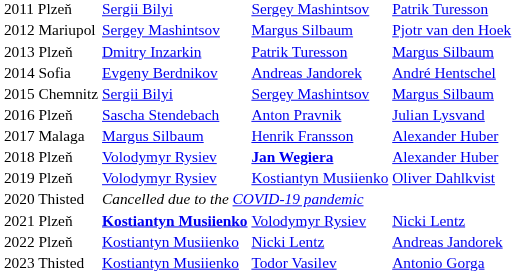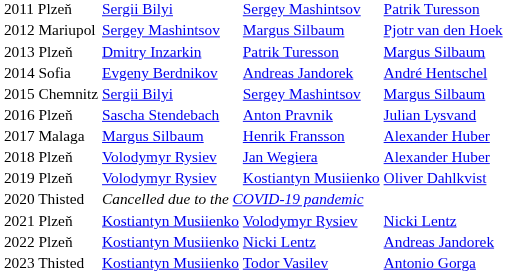(292, 157) bold -> (280, 157) normal
(175, 220) bold -> (170, 220) normal
